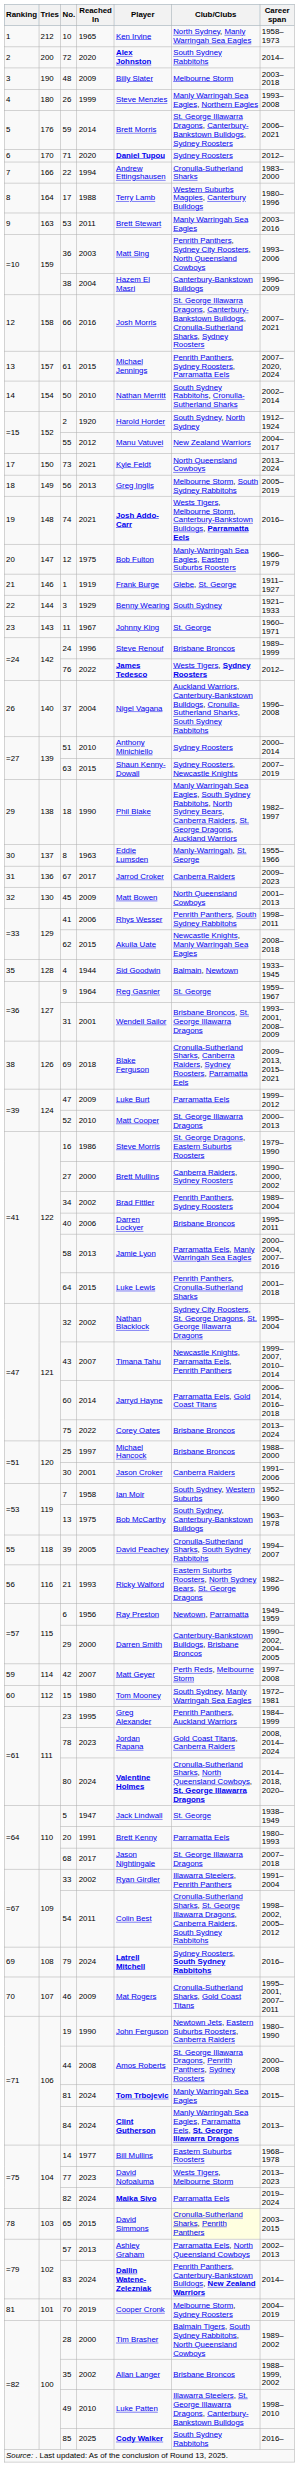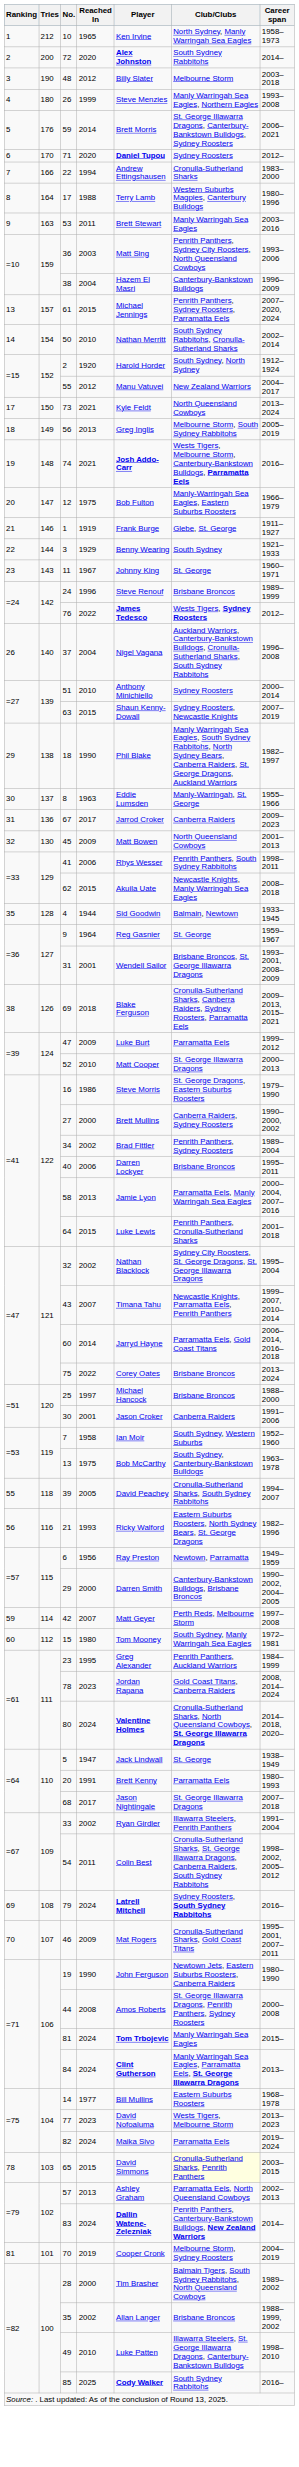(87, 78) 2009 -> (87, 78) 2012
- row: (67, 323)
(136, 2198) bold -> (135, 2141) normal
